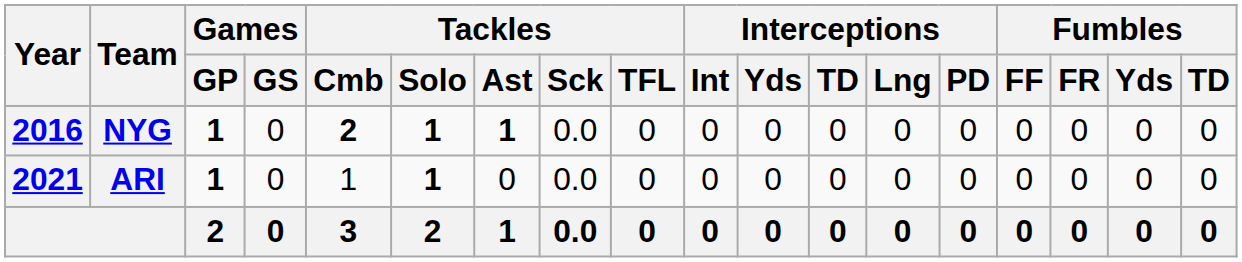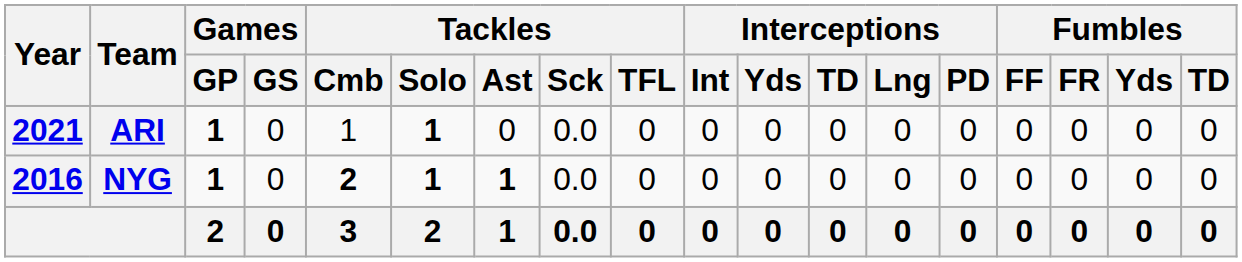rows swapped: (138, 130) <-> (138, 180)
